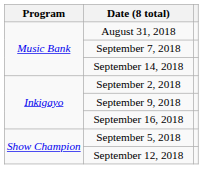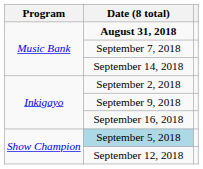(138, 31) normal -> (138, 31) bold
(138, 137) no background -> (138, 137) lightblue background
